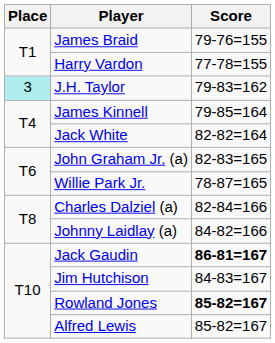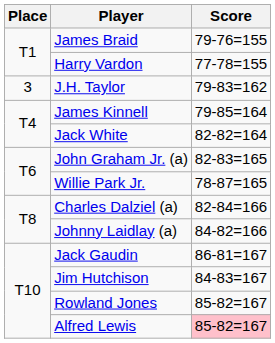(28, 87) paleturquoise background -> (28, 87) no background
(231, 254) bold -> (231, 254) normal
(231, 302) bold -> (231, 302) normal
(231, 326) no background -> (231, 326) pink background
